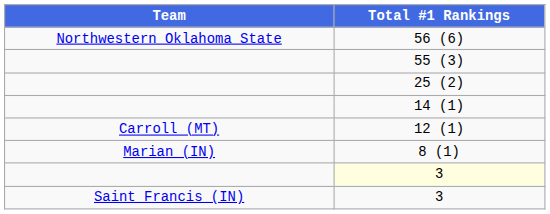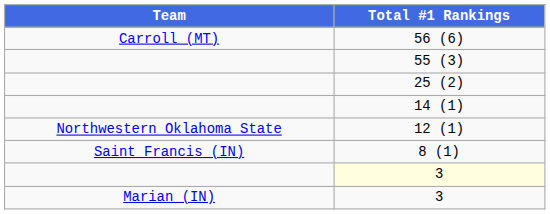(169, 39) Northwestern Oklahoma State -> (169, 39) Carroll (MT)
(169, 129) Carroll (MT) -> (169, 129) Northwestern Oklahoma State
(169, 152) Marian (IN) -> (169, 152) Saint Francis (IN)
(169, 197) Saint Francis (IN) -> (169, 197) Marian (IN)
